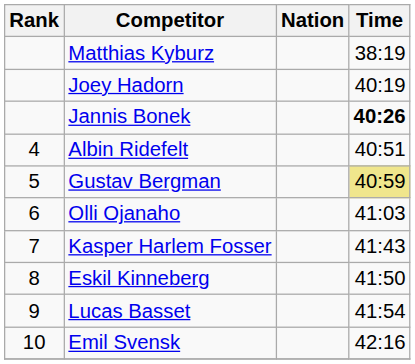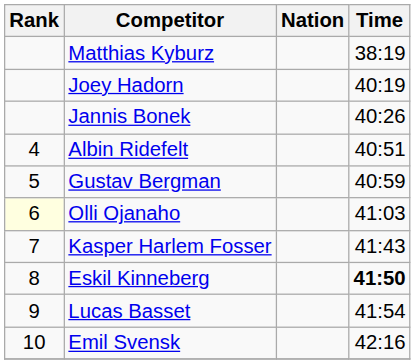(380, 117) bold -> (380, 117) normal
(380, 181) khaki background -> (380, 181) no background
(34, 213) no background -> (34, 213) lightyellow background
(380, 278) normal -> (380, 278) bold
